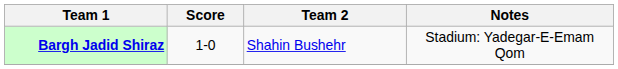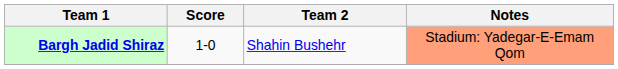(510, 45) no background -> (510, 45) lightsalmon background
